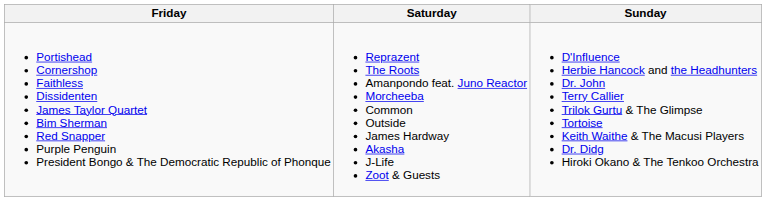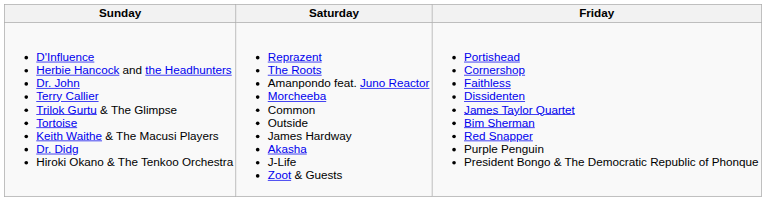columns swapped: (169, 13) <-> (646, 13)
